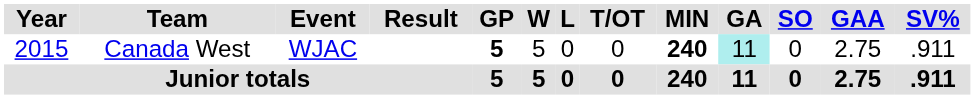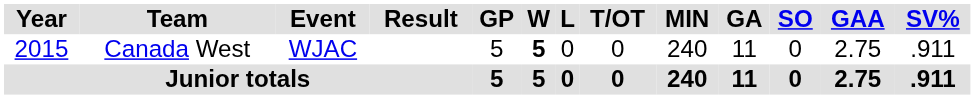(497, 49) bold -> (497, 49) normal
(539, 49) normal -> (539, 49) bold
(687, 49) bold -> (687, 49) normal
(744, 49) paleturquoise background -> (744, 49) no background
